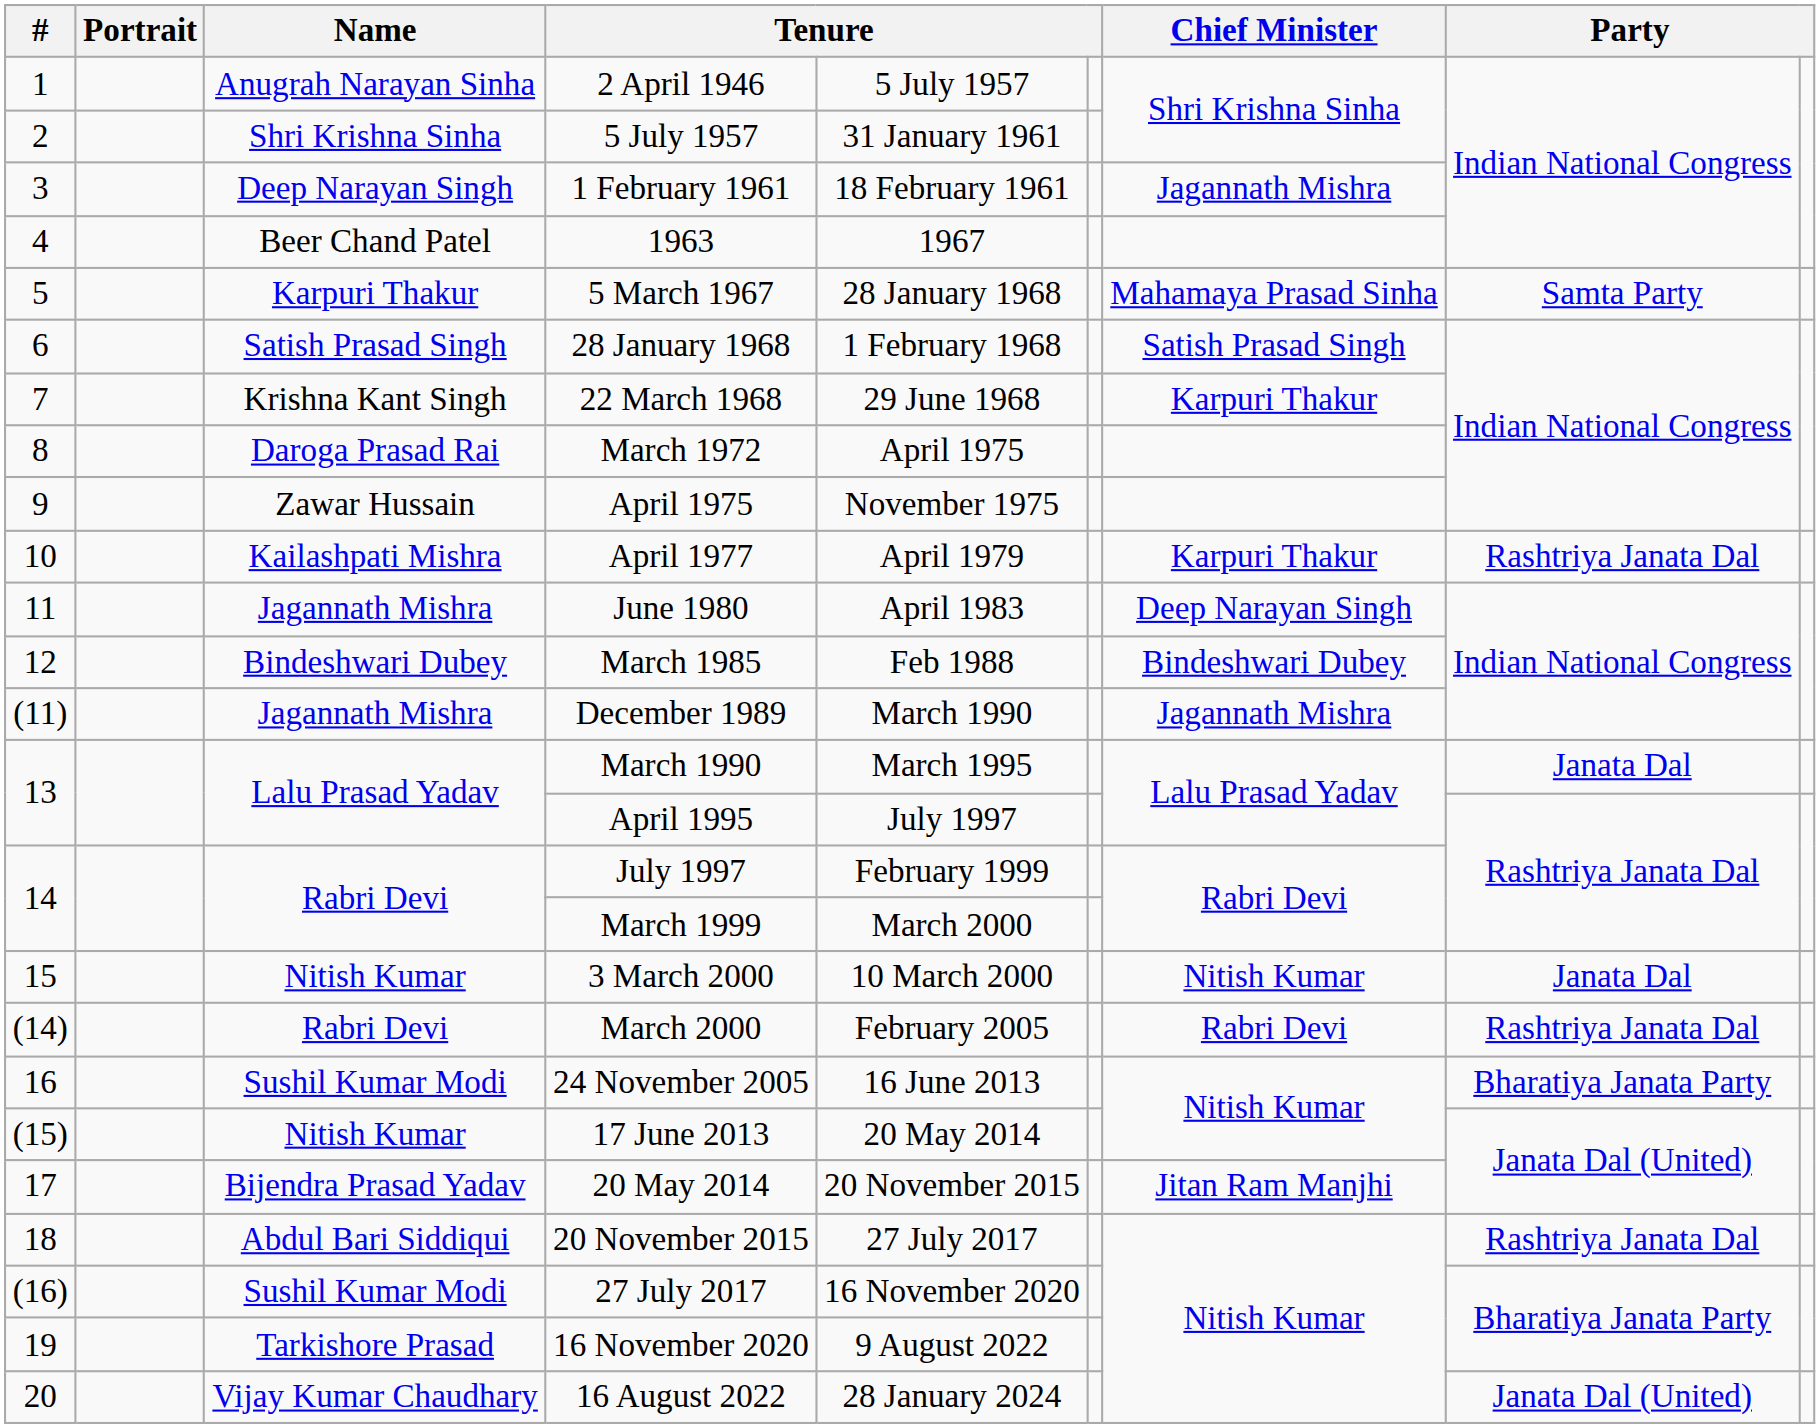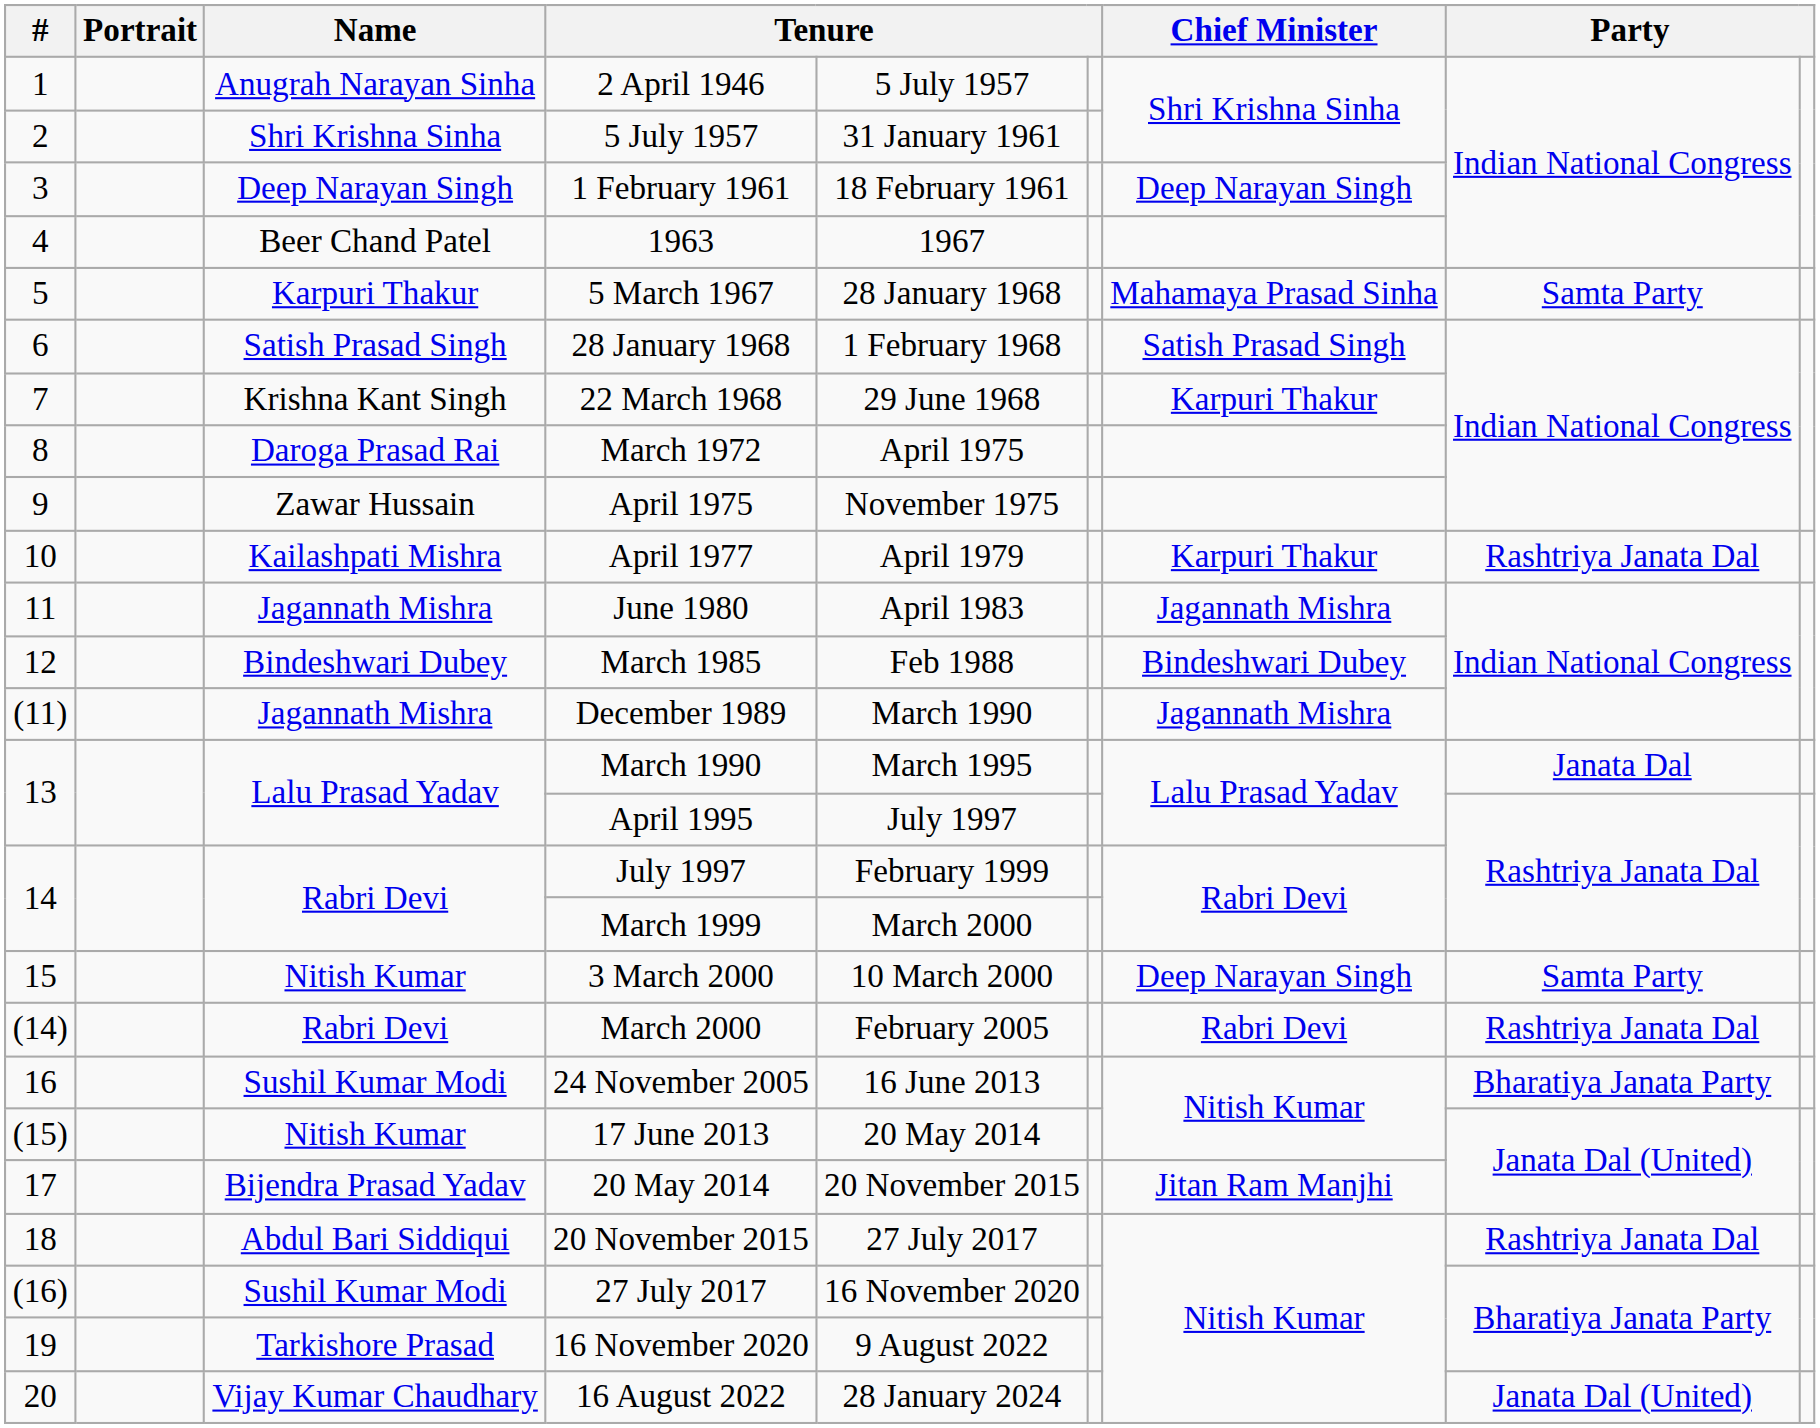(1274, 188) Jagannath Mishra -> (1274, 188) Deep Narayan Singh
(1274, 608) Deep Narayan Singh -> (1274, 608) Jagannath Mishra
(1274, 976) Nitish Kumar -> (1274, 976) Deep Narayan Singh
(1622, 976) Janata Dal -> (1622, 976) Samta Party
